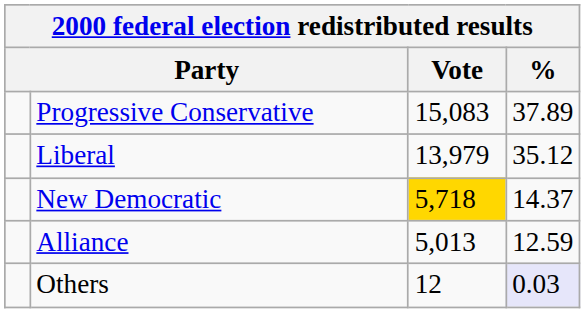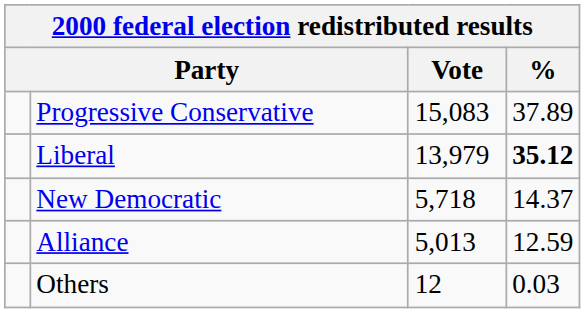(543, 155) normal -> (543, 155) bold
(445, 198) gold background -> (445, 198) no background
(536, 284) lavender background -> (536, 284) no background
